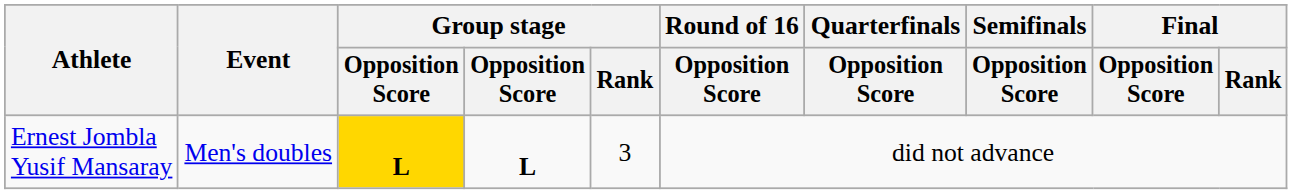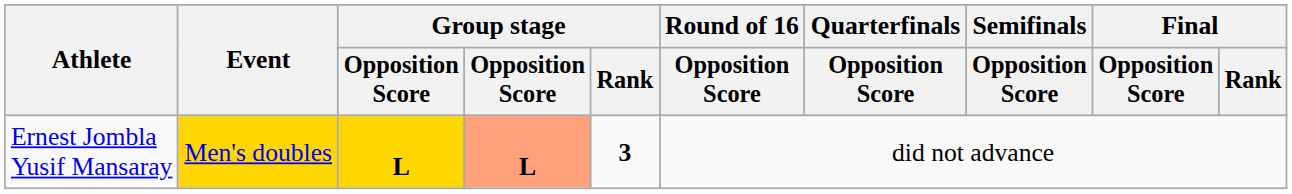(258, 151) no background -> (258, 151) gold background
(528, 167) no background -> (528, 167) lightsalmon background
(625, 151) normal -> (625, 151) bold
